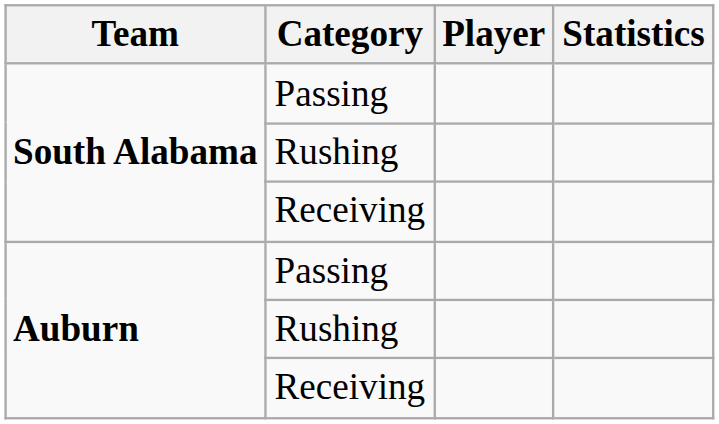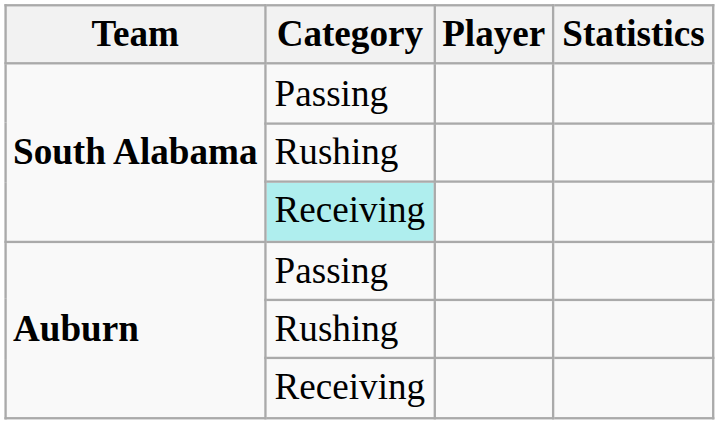(350, 210) no background -> (350, 210) paleturquoise background
